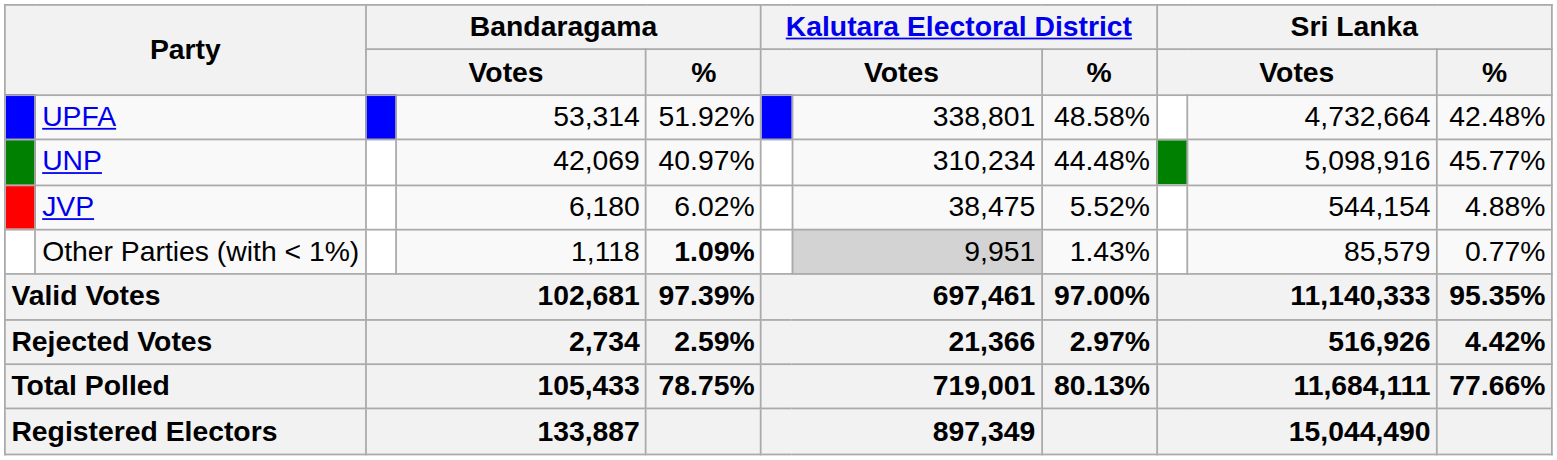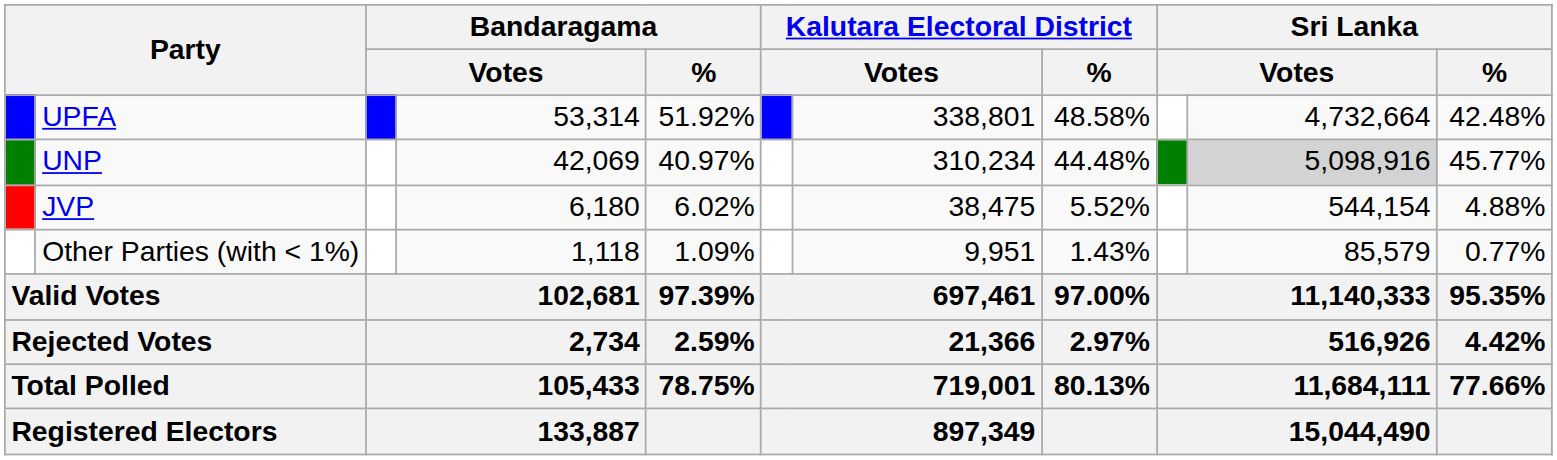(1368, 161) no background -> (1368, 161) lightgrey background
(715, 251) bold -> (715, 251) normal
(1000, 251) lightgrey background -> (1000, 251) no background
